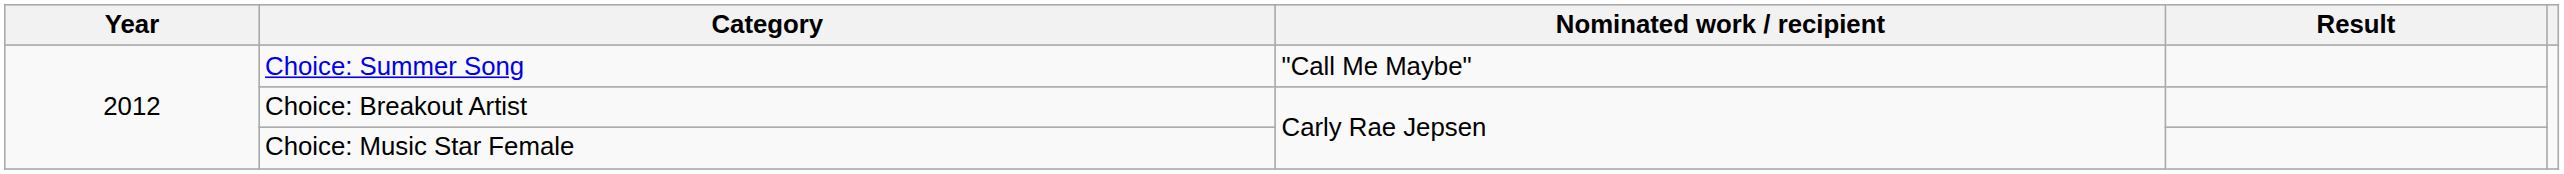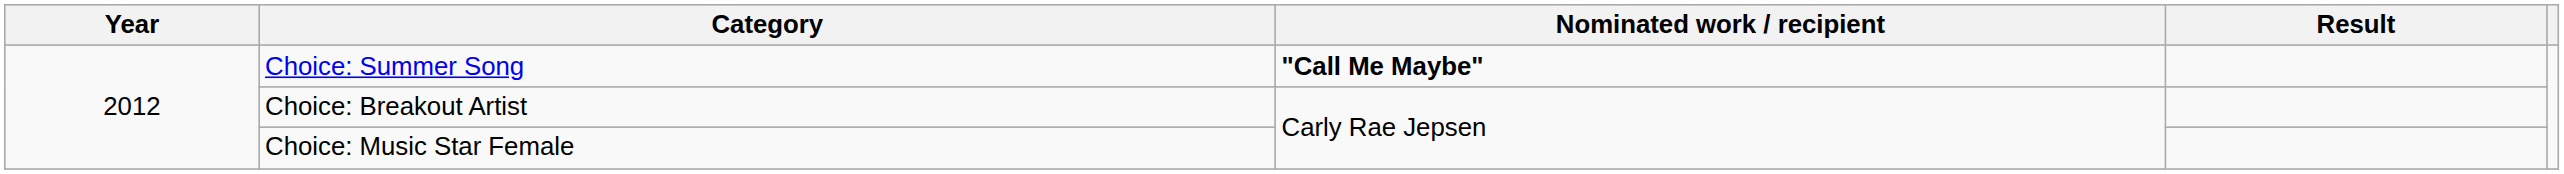(1377, 65) normal -> (1383, 65) bold
